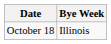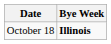(74, 31) normal -> (75, 31) bold
